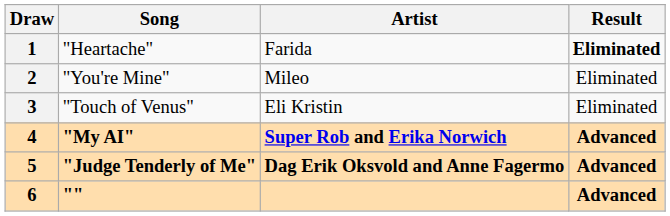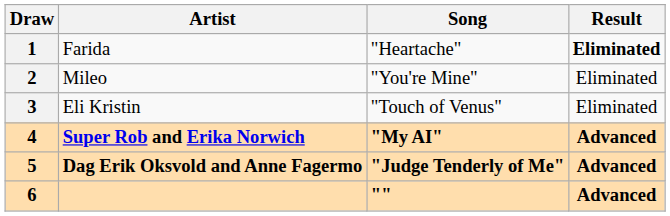columns swapped: (414, 19) <-> (159, 19)
